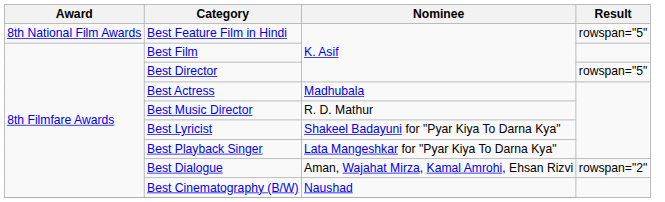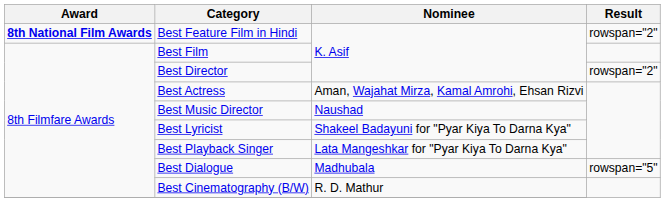(74, 33) normal -> (79, 33) bold
(613, 33) rowspan="5" -> (623, 33) rowspan="2"
(613, 71) rowspan="5" -> (623, 71) rowspan="2"
(334, 91) Madhubala -> (449, 91) Aman, Wajahat Mirza, Kamal Amrohi, Ehsan Rizvi
(339, 110) R. D. Mathur -> (339, 110) Naushad
(439, 168) Aman, Wajahat Mirza, Kamal Amrohi, Ehsan Rizvi -> (344, 168) Madhubala
(613, 168) rowspan="2" -> (623, 168) rowspan="5"
(328, 187) Naushad -> (349, 187) R. D. Mathur
